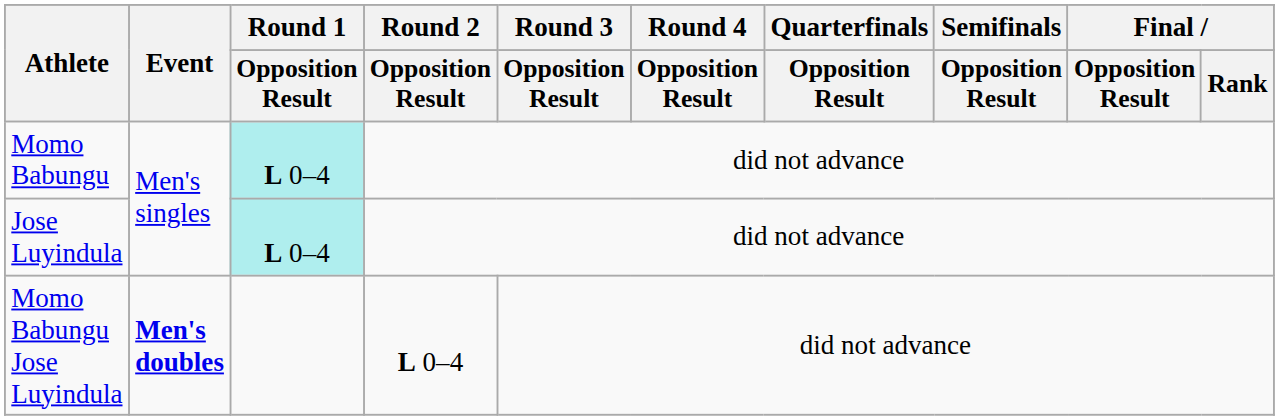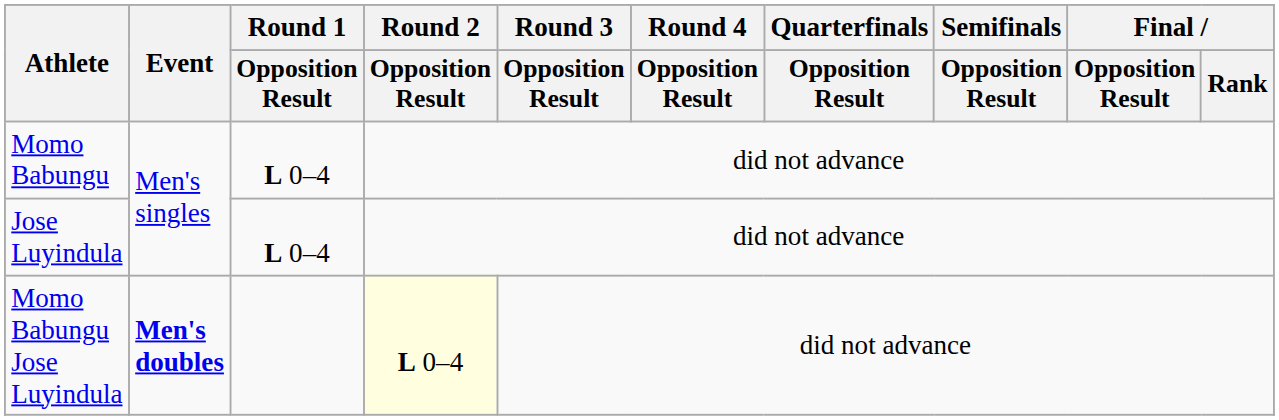(297, 176) paleturquoise background -> (297, 176) no background
(297, 252) paleturquoise background -> (297, 252) no background
(430, 361) no background -> (430, 361) lightyellow background
